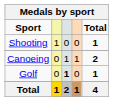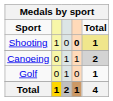(77, 43) normal -> (77, 43) bold
(95, 43) no background -> (95, 43) khaki background
(95, 58) no background -> (95, 58) lightgrey background
(67, 74) bold -> (67, 74) normal
